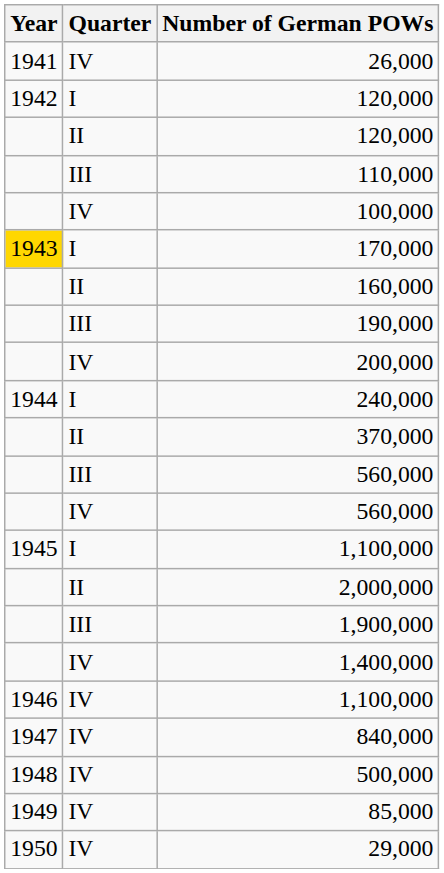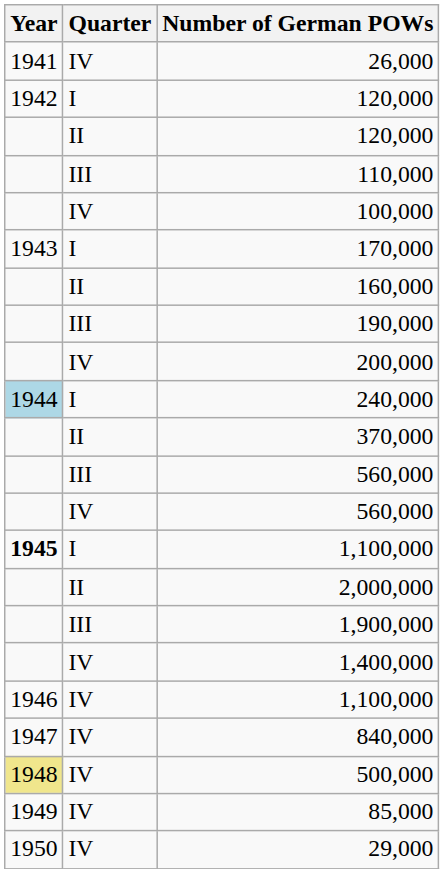(34, 248) gold background -> (34, 248) no background
(34, 398) no background -> (34, 398) lightblue background
(34, 549) normal -> (34, 549) bold
(34, 774) no background -> (34, 774) khaki background
